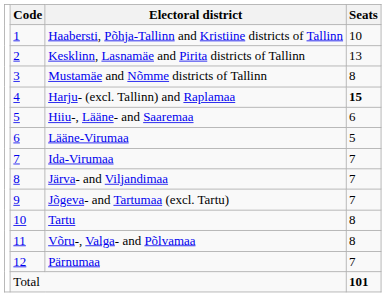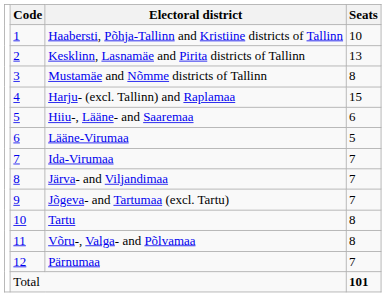(356, 96) bold -> (356, 96) normal
